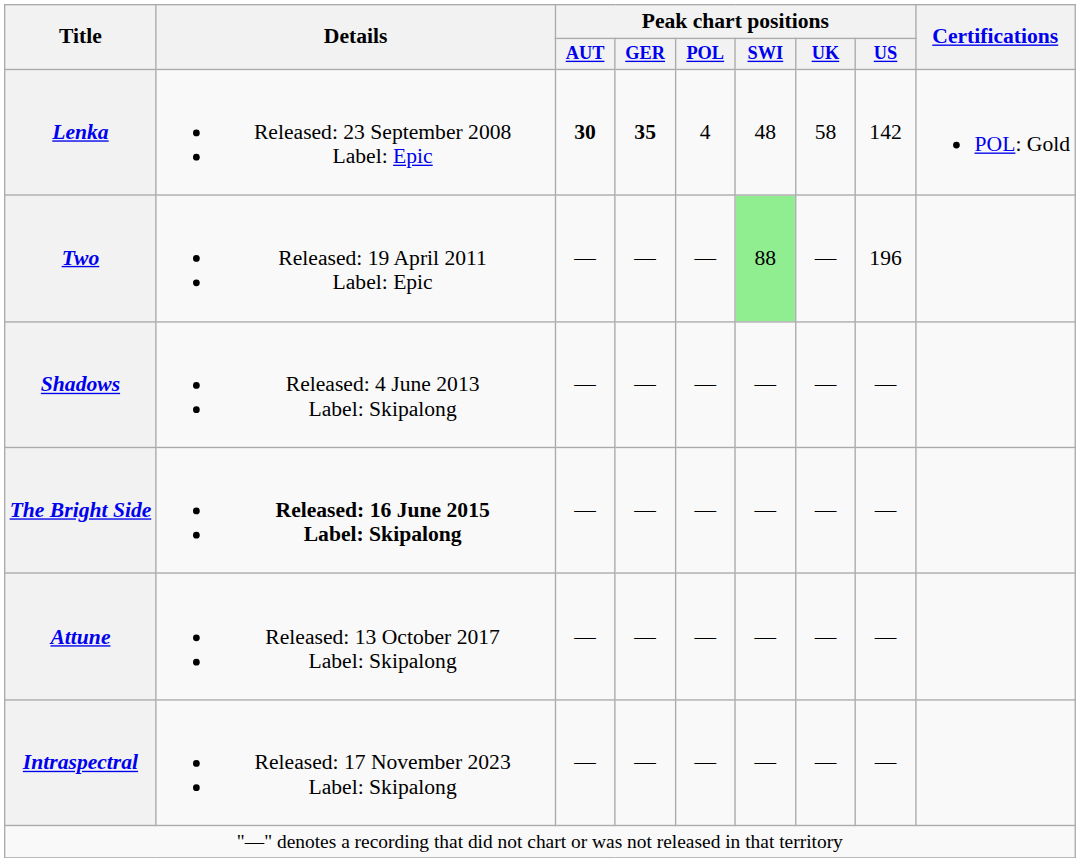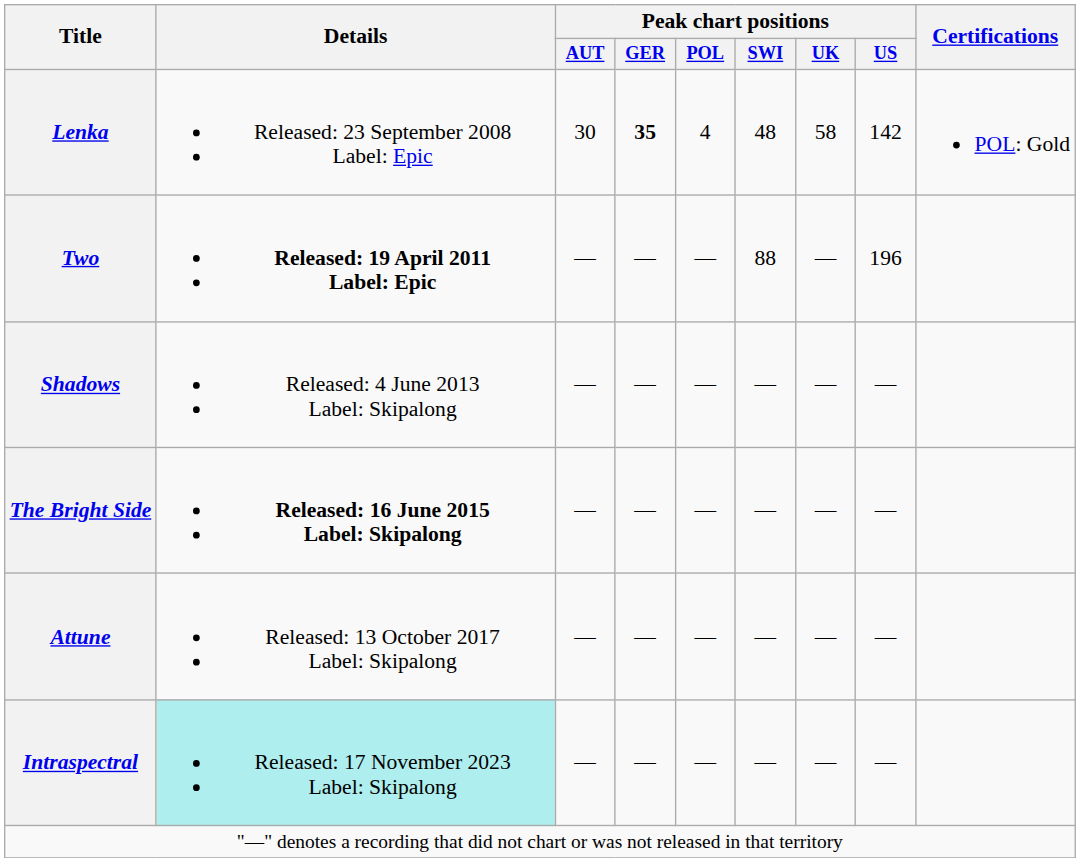(585, 132) bold -> (585, 132) normal
(356, 270) normal -> (356, 270) bold
(765, 258) lightgreen background -> (765, 258) no background
(356, 775) no background -> (356, 775) paleturquoise background
